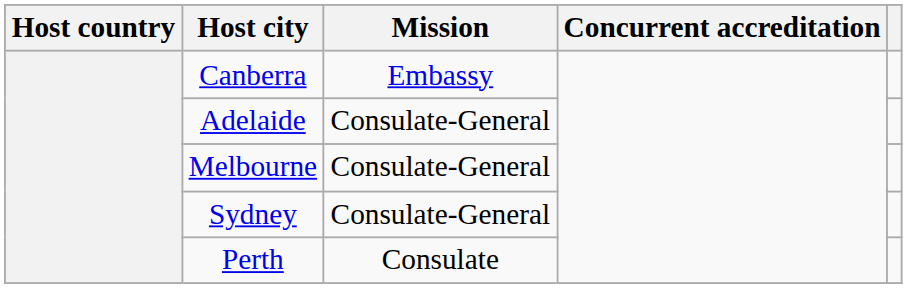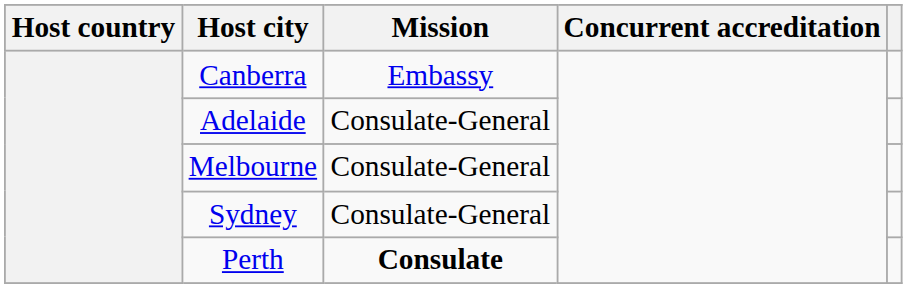(440, 259) normal -> (440, 259) bold
